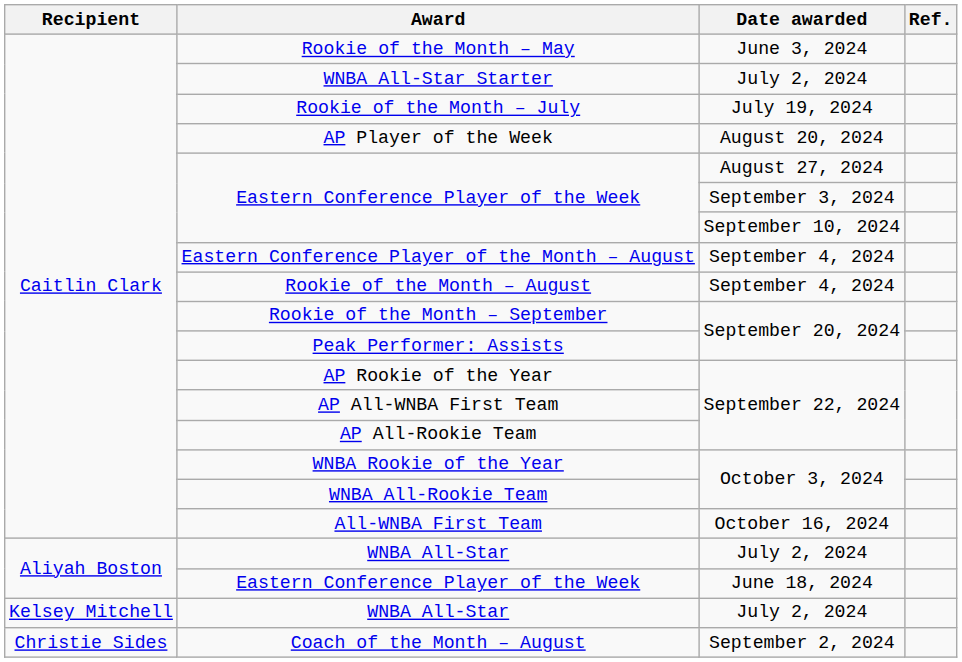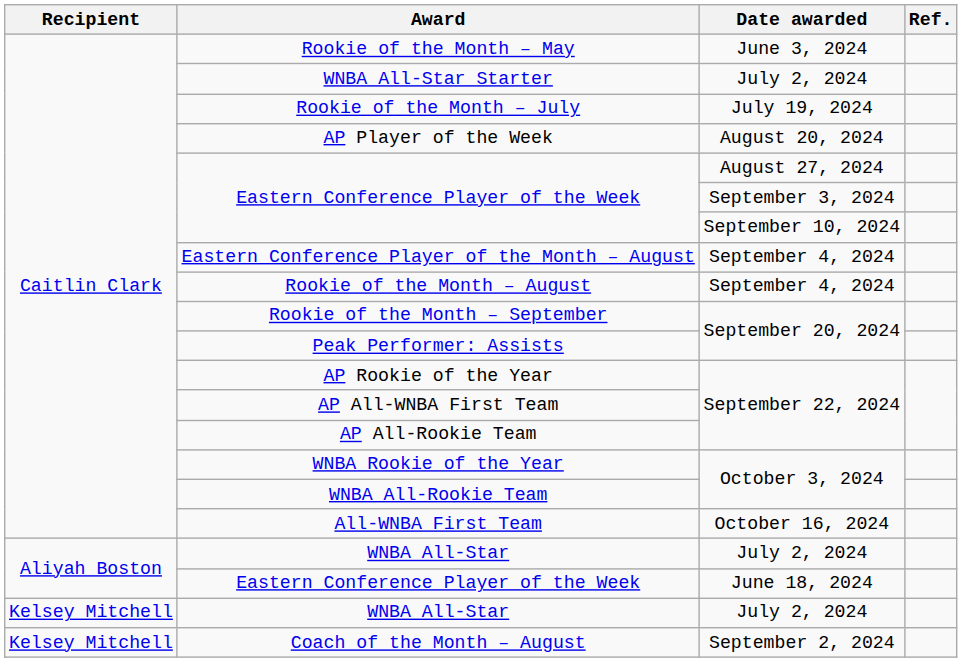(91, 642) Christie Sides -> (91, 642) Kelsey Mitchell
